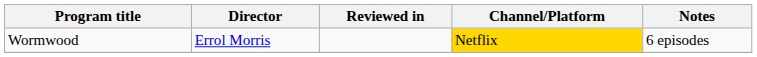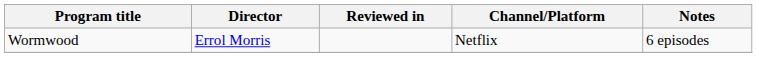(476, 40) gold background -> (476, 40) no background
